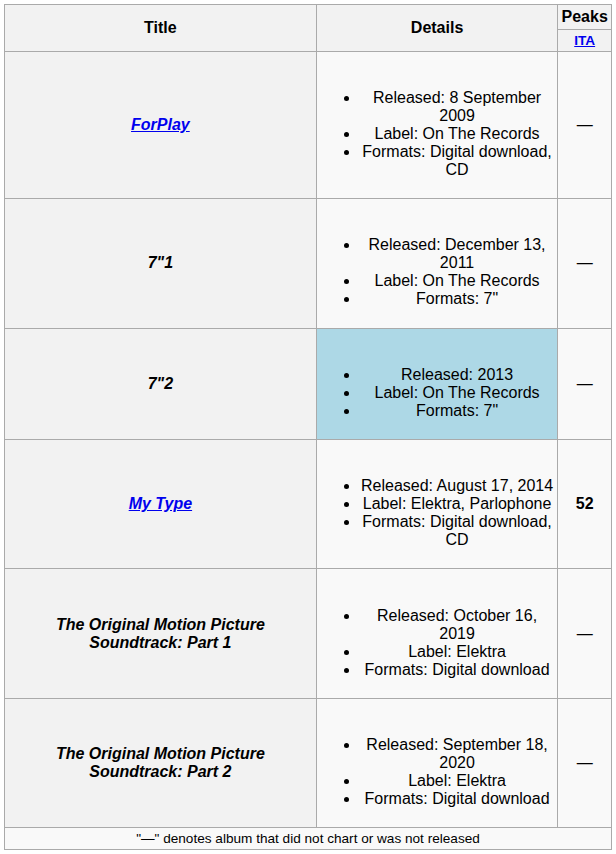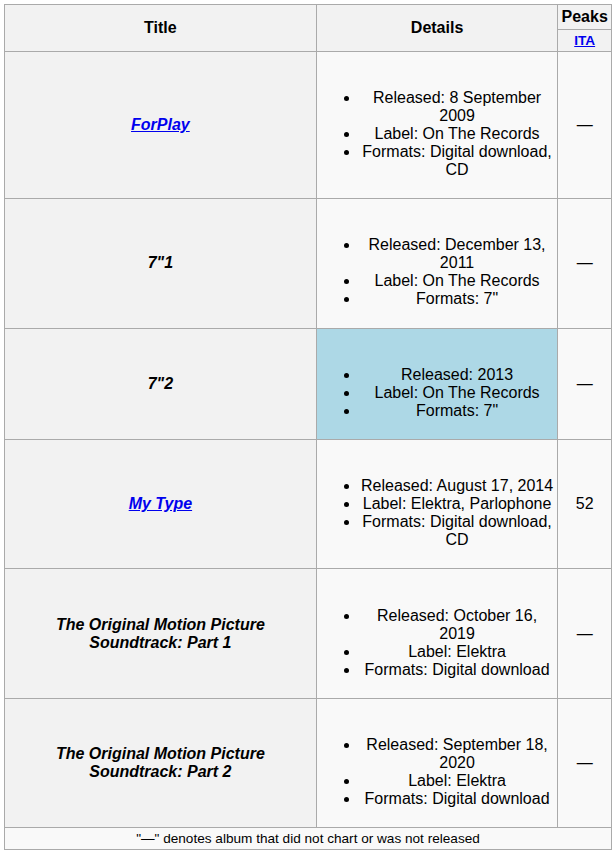(585, 504) bold -> (585, 504) normal
